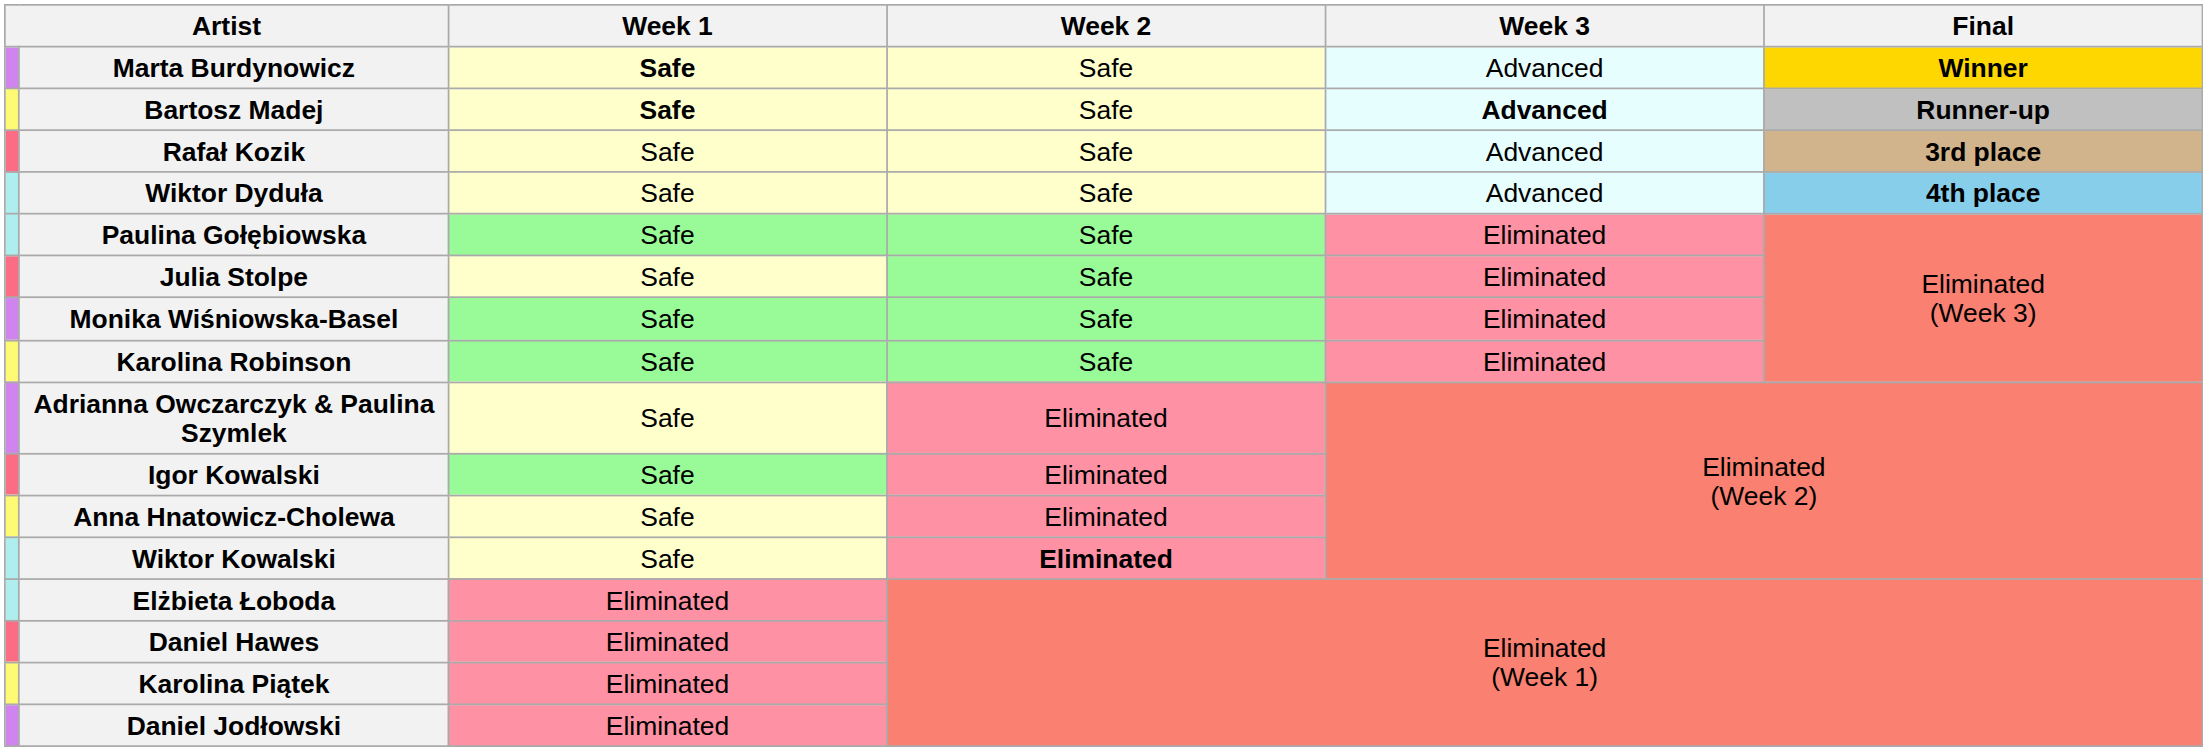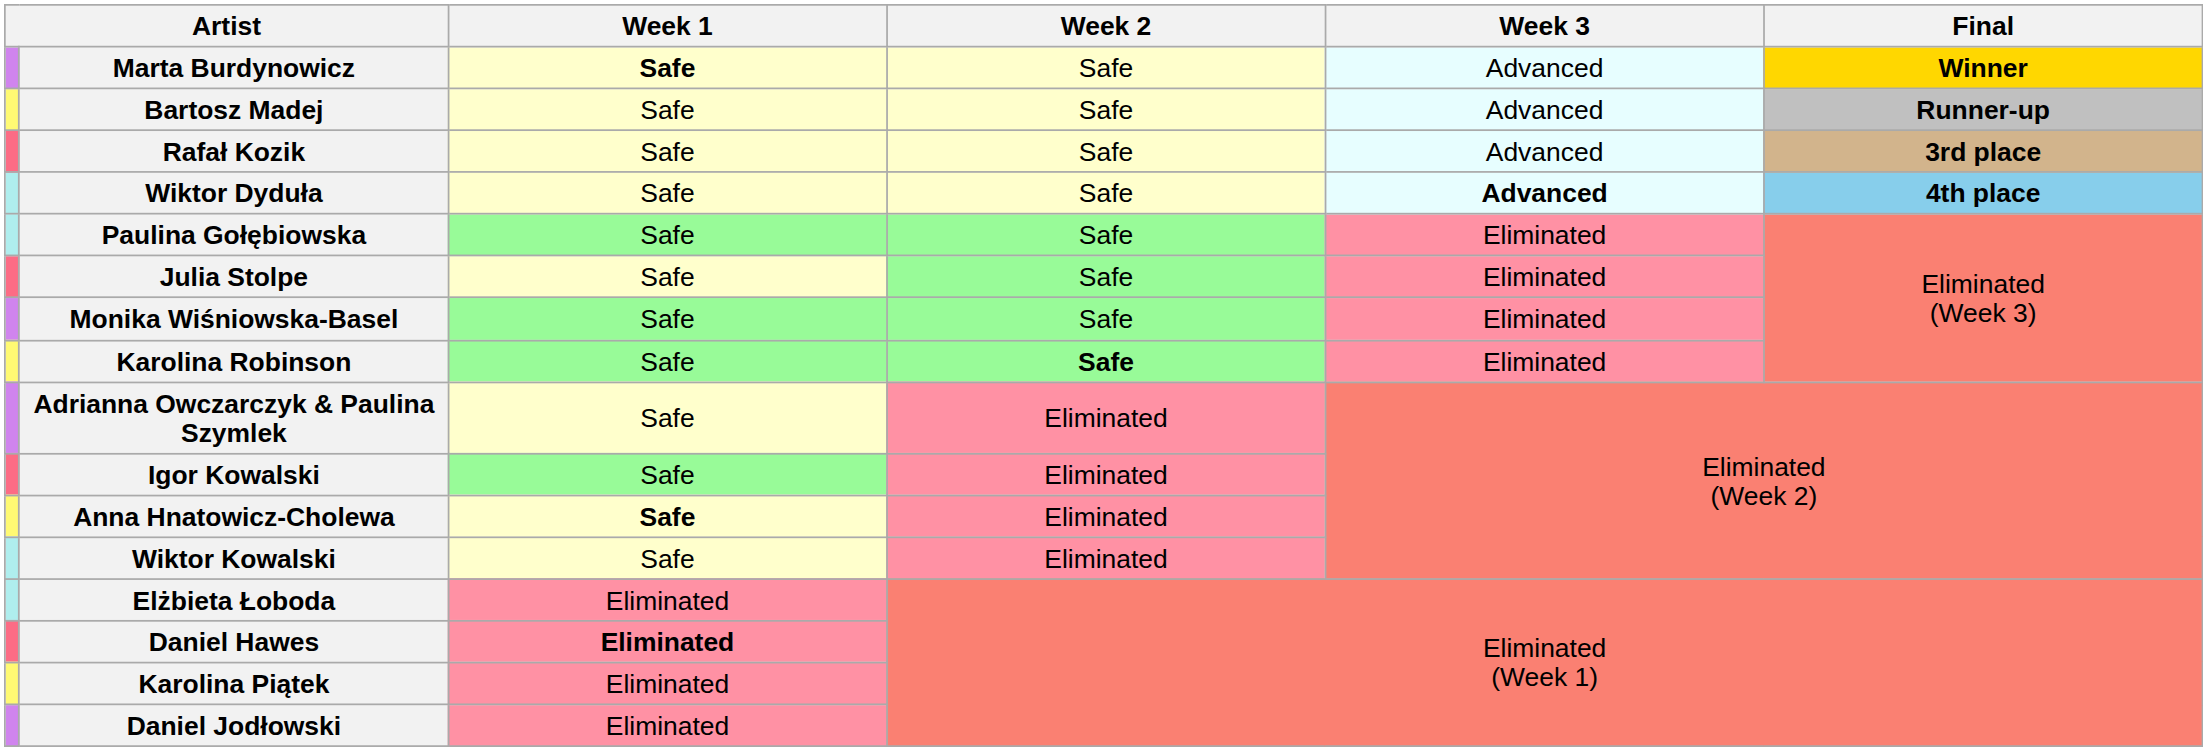(667, 110) bold -> (667, 110) normal
(1545, 110) bold -> (1545, 110) normal
(1545, 193) normal -> (1545, 193) bold
(1106, 361) normal -> (1106, 361) bold
(667, 516) normal -> (667, 516) bold
(1106, 558) bold -> (1106, 558) normal
(667, 642) normal -> (667, 642) bold
